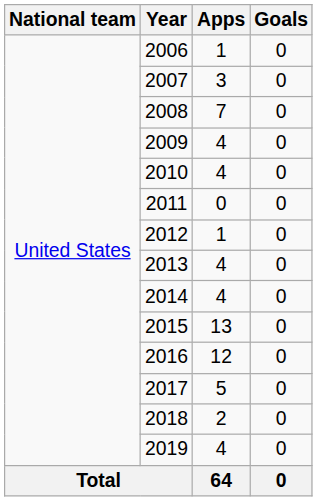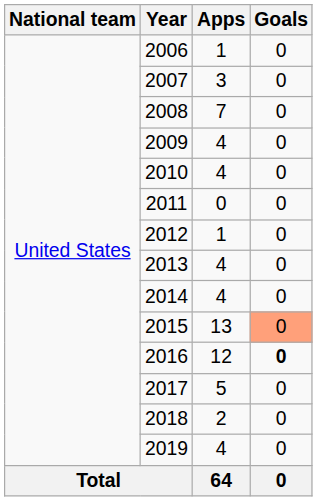(281, 326) no background -> (281, 326) lightsalmon background
(281, 357) normal -> (281, 357) bold
